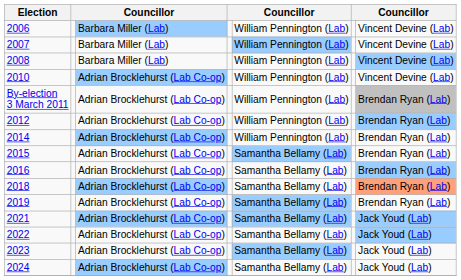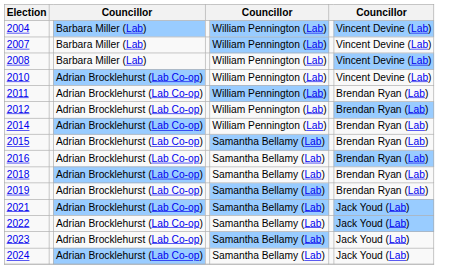+ row: (18, 28)
- row: (18, 28)
- row: (38, 99)
+ row: (18, 93)
(404, 186) lightsalmon background -> (382, 175) no background
